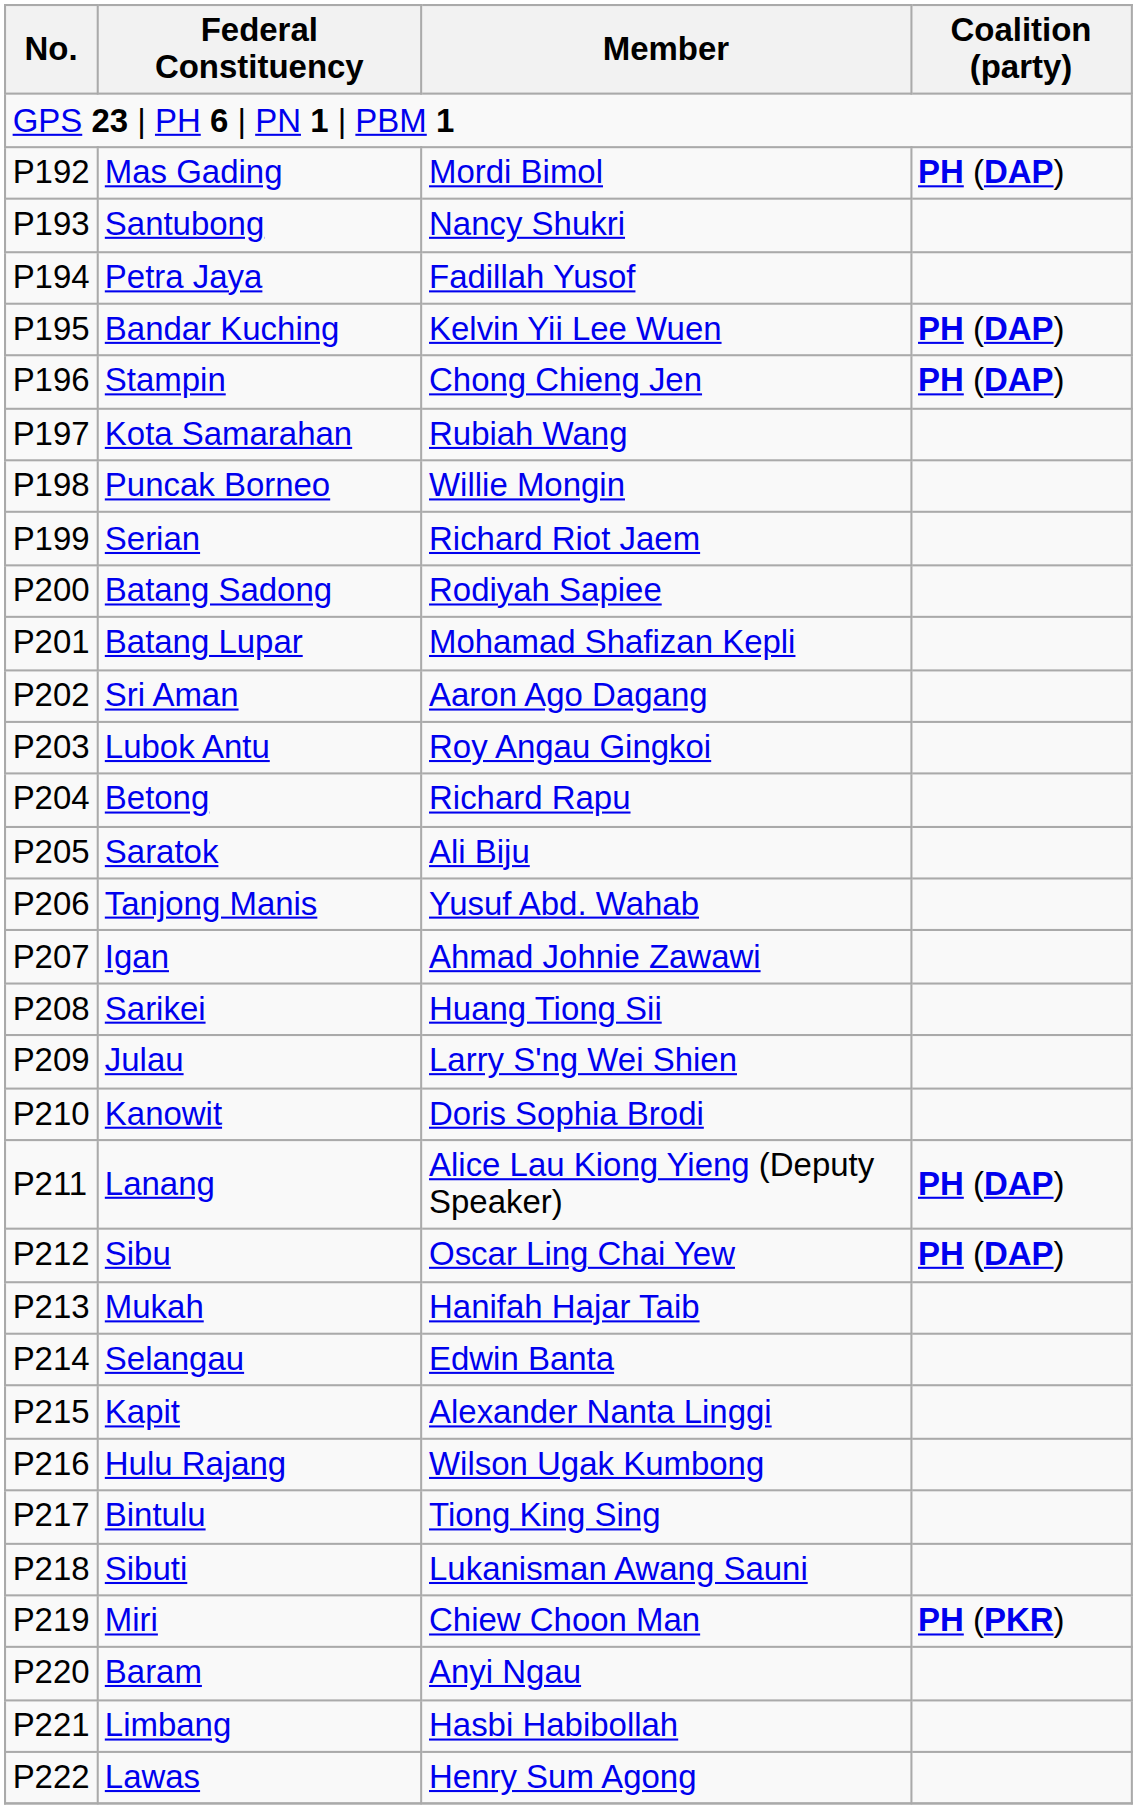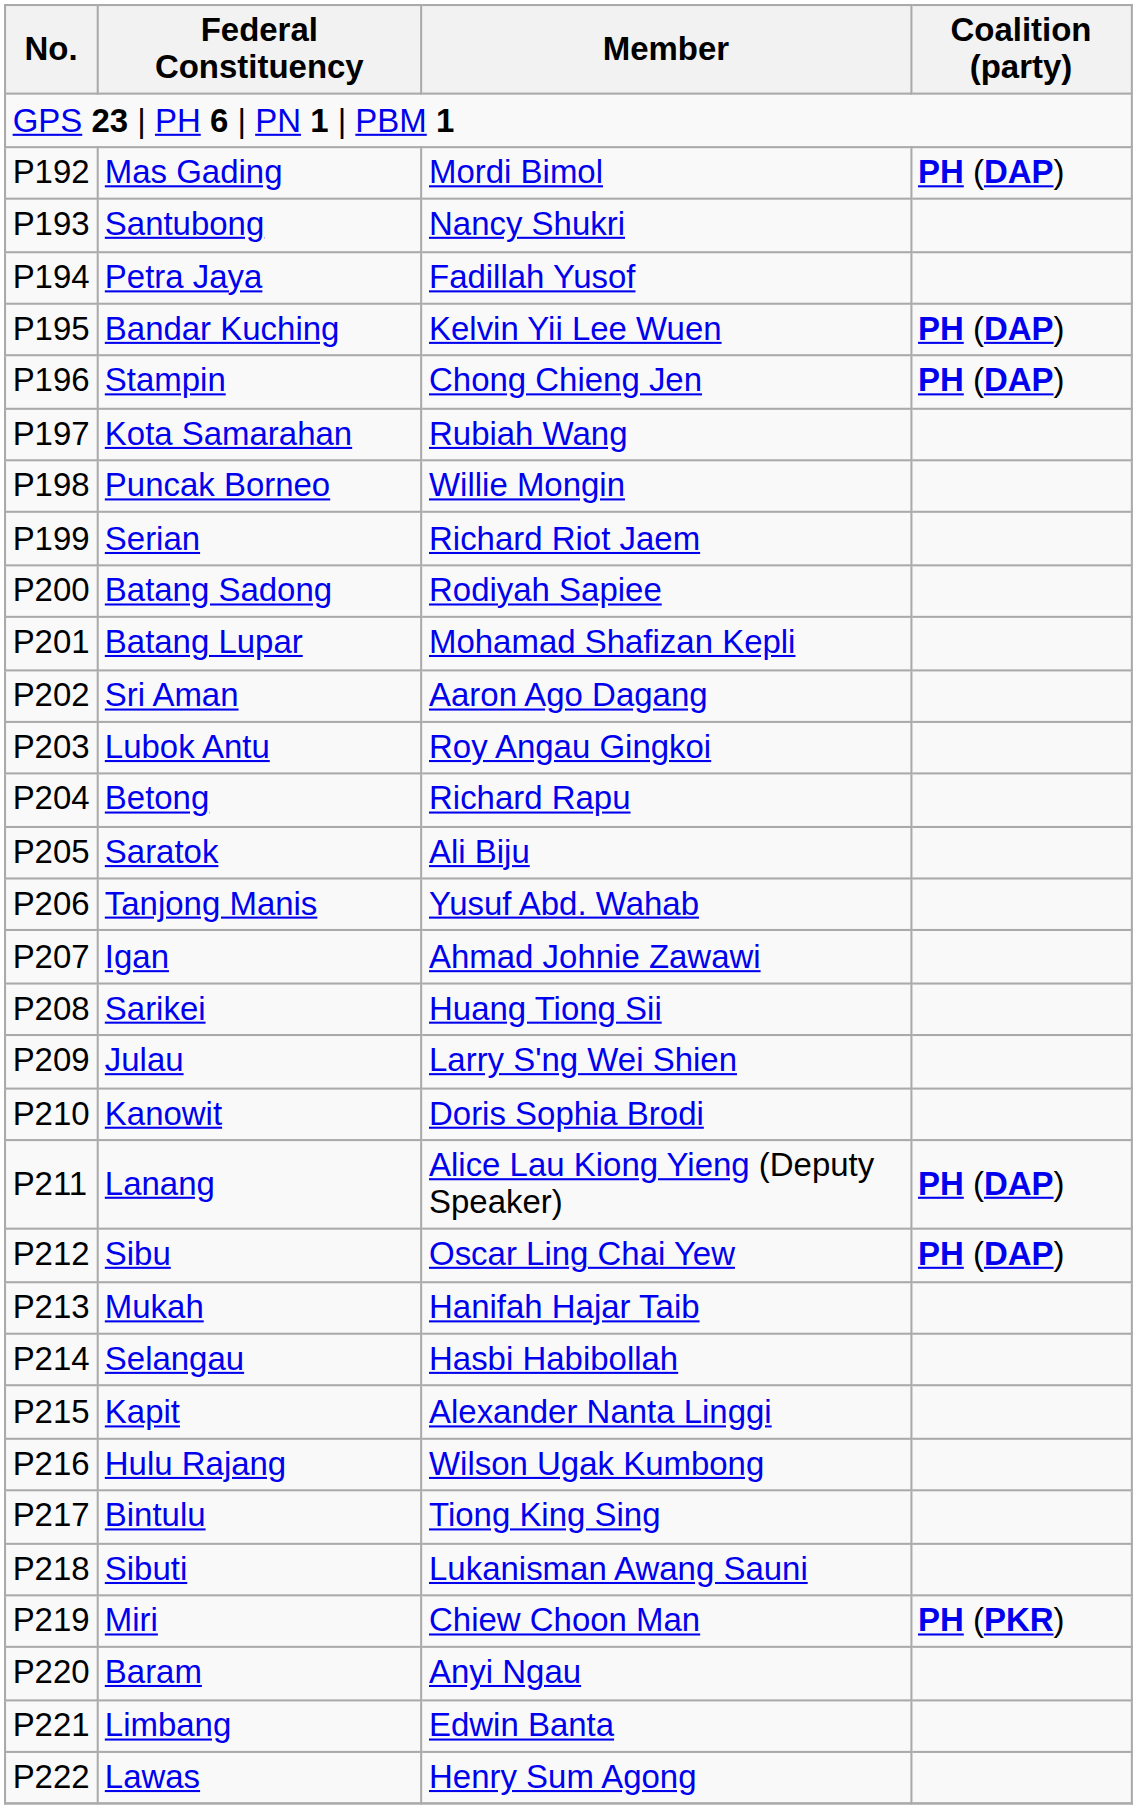(522, 1359) Edwin Banta -> (554, 1359) Hasbi Habibollah
(554, 1725) Hasbi Habibollah -> (522, 1725) Edwin Banta
